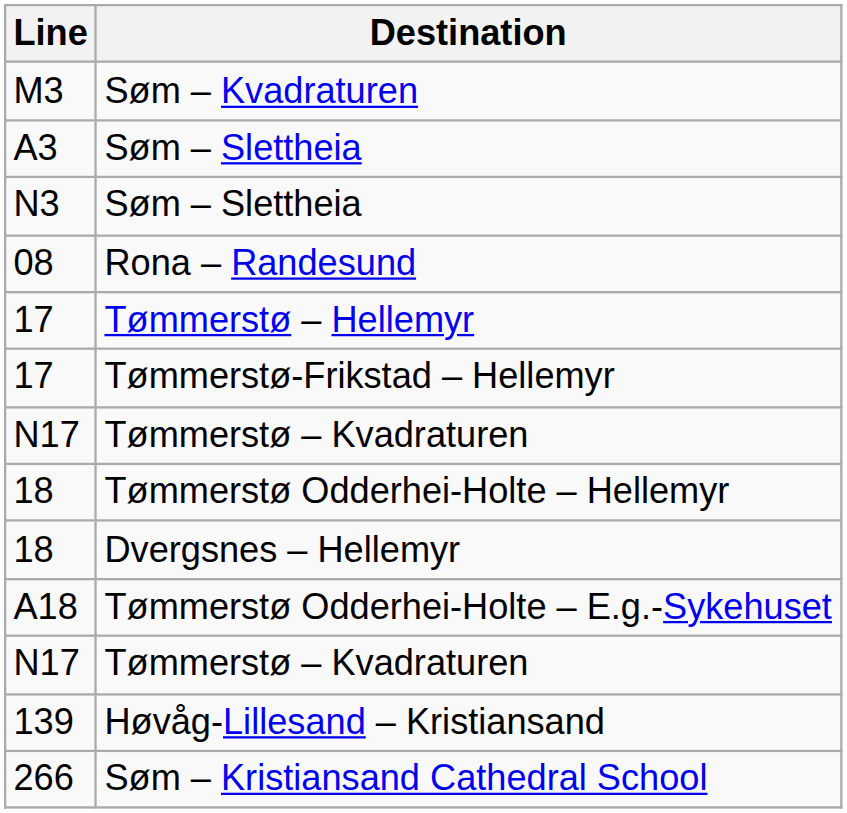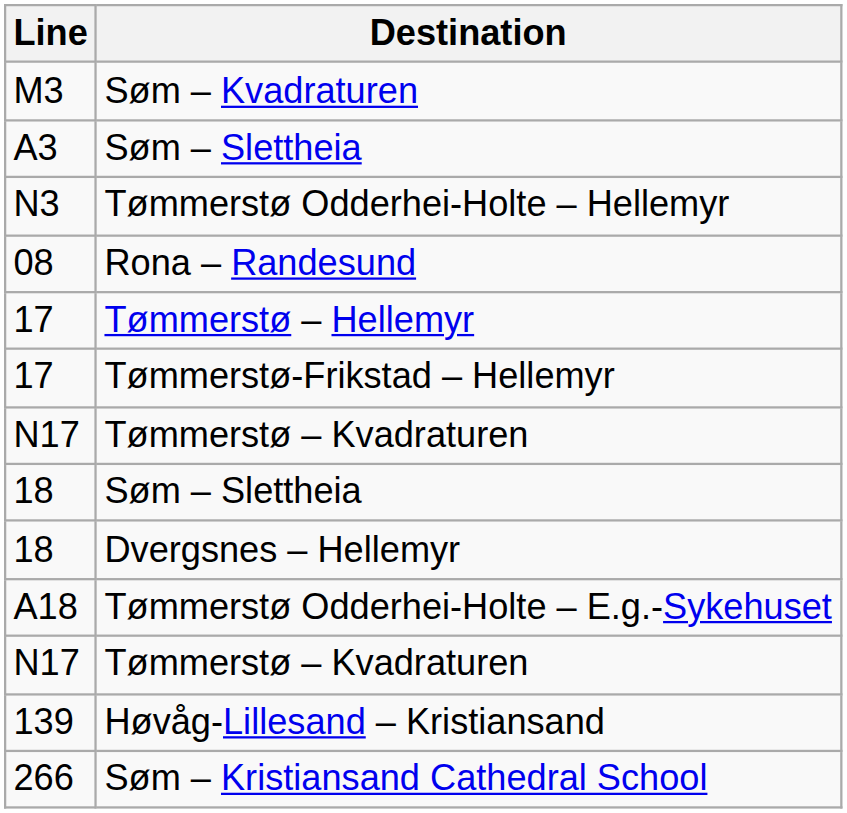(233, 205) Søm – Slettheia -> (417, 205) Tømmerstø Odderhei-Holte – Hellemyr
(417, 491) Tømmerstø Odderhei-Holte – Hellemyr -> (233, 491) Søm – Slettheia
